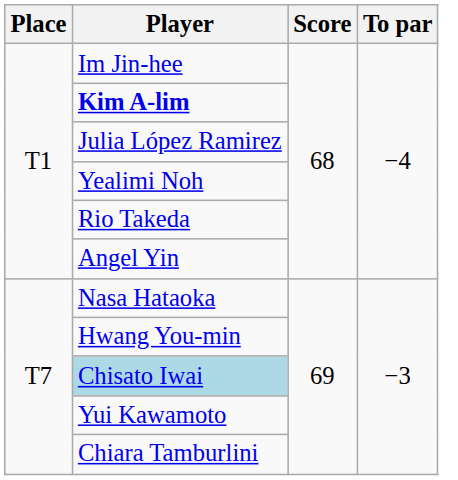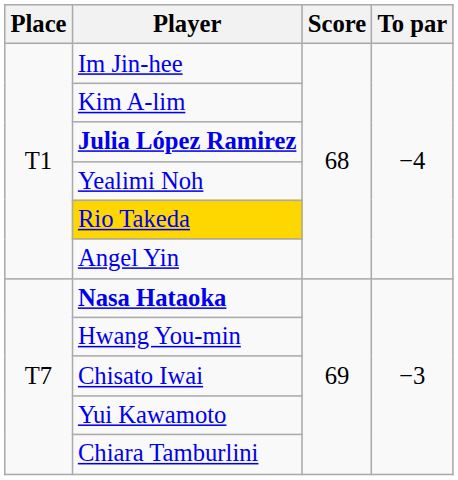(134, 102) bold -> (132, 102) normal
(180, 141) normal -> (187, 141) bold
(134, 219) no background -> (134, 219) gold background
(147, 297) normal -> (152, 297) bold
(141, 375) lightblue background -> (141, 375) no background
